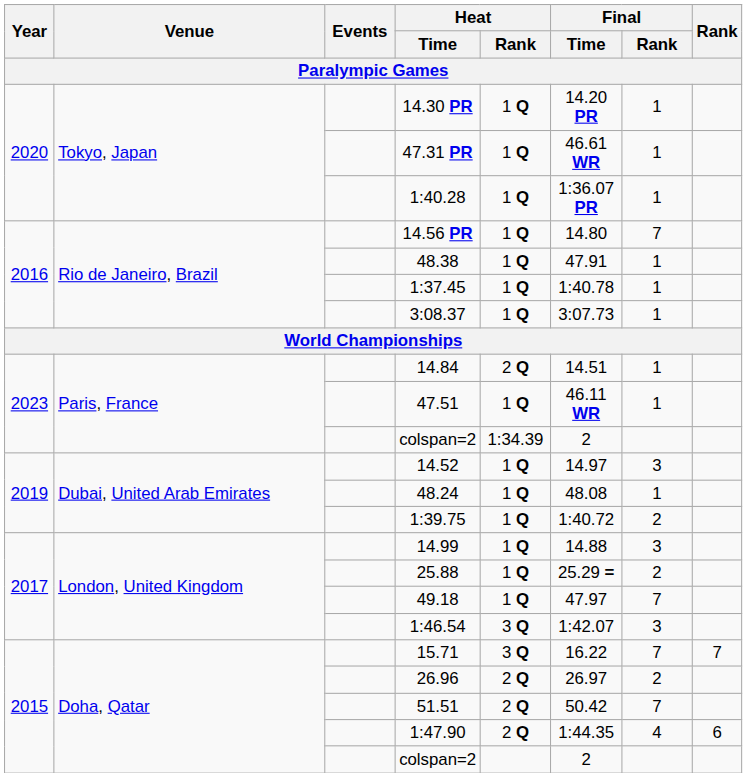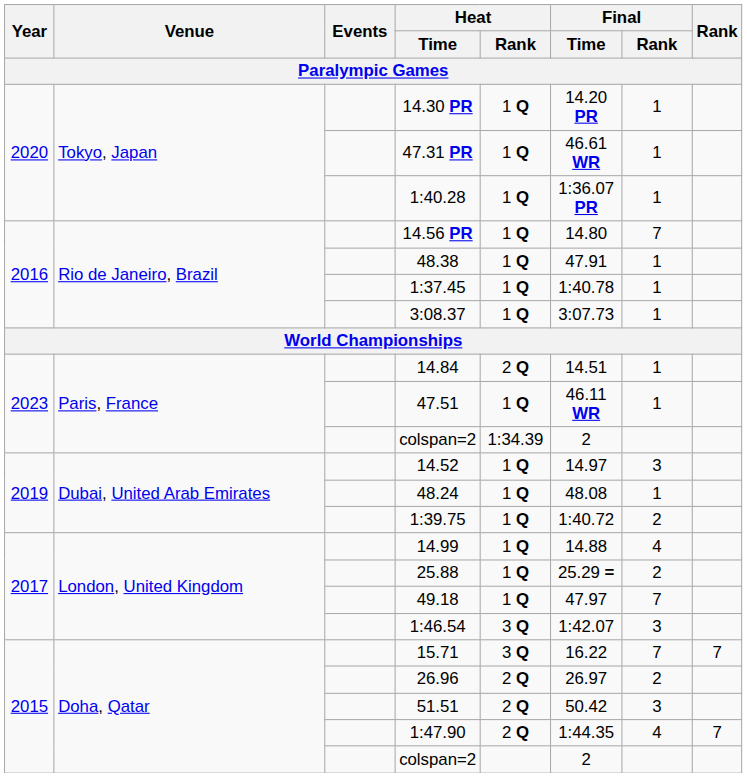(657, 546) 3 -> (657, 546) 4
(657, 706) 7 -> (657, 706) 3
(717, 732) 6 -> (717, 732) 7
